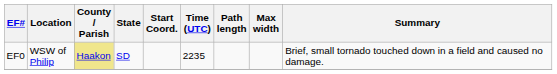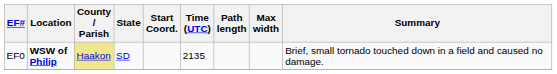(48, 55) normal -> (48, 55) bold
(194, 55) 2235 -> (194, 55) 2135
